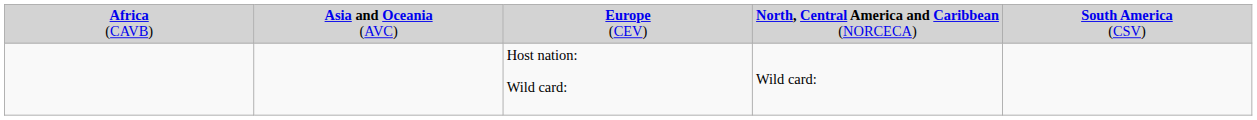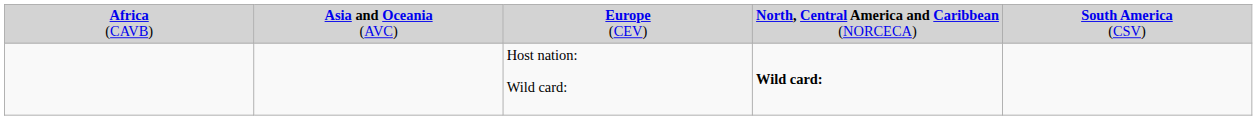(786, 79) normal -> (789, 79) bold
